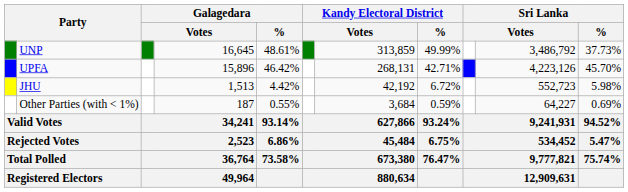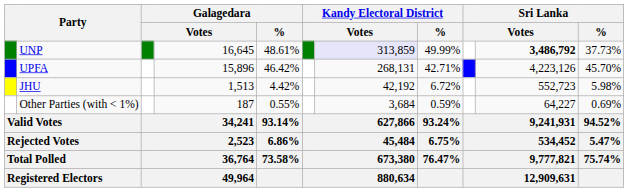(396, 50) no background -> (396, 50) lavender background
(553, 50) normal -> (553, 50) bold
